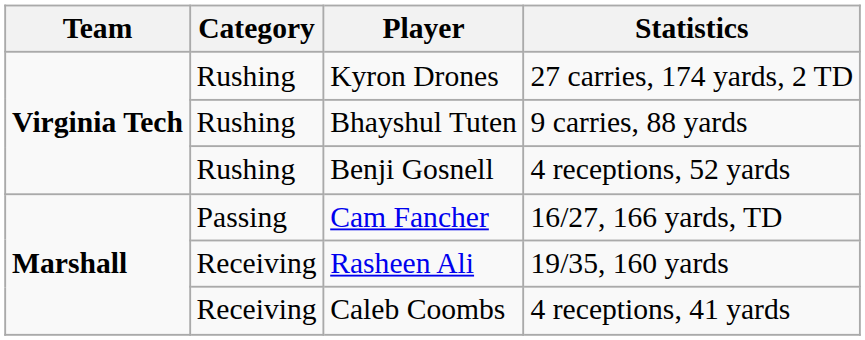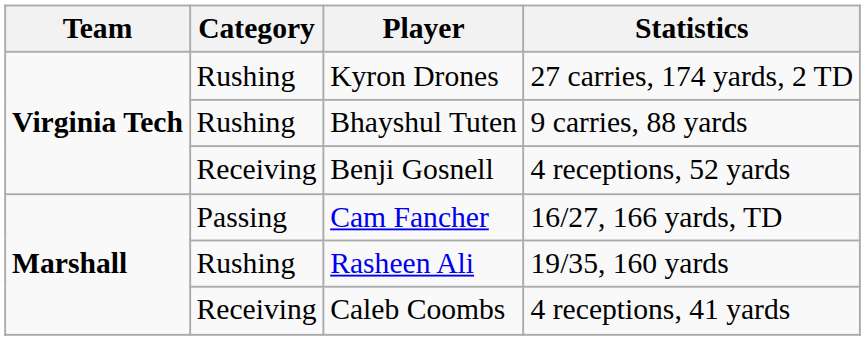(246, 169) Rushing -> (257, 169) Receiving
(257, 263) Receiving -> (246, 263) Rushing
